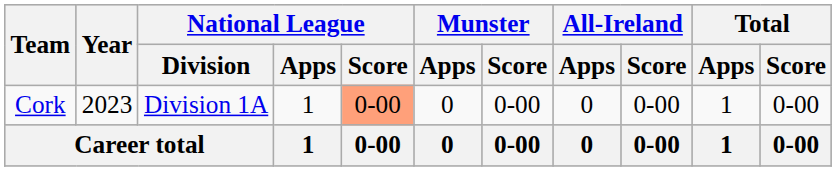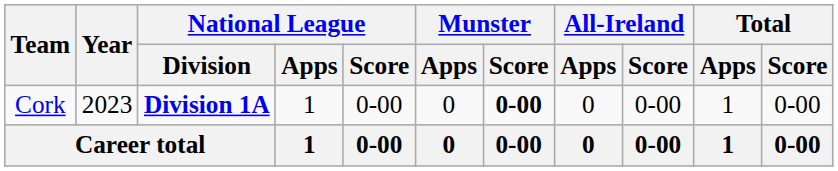(206, 104) normal -> (207, 104) bold
(378, 104) lightsalmon background -> (379, 104) no background
(517, 104) normal -> (519, 104) bold
